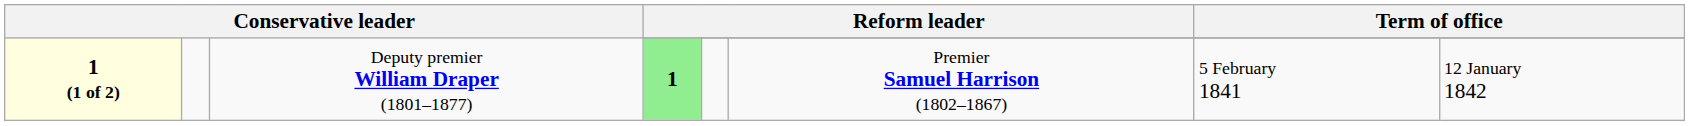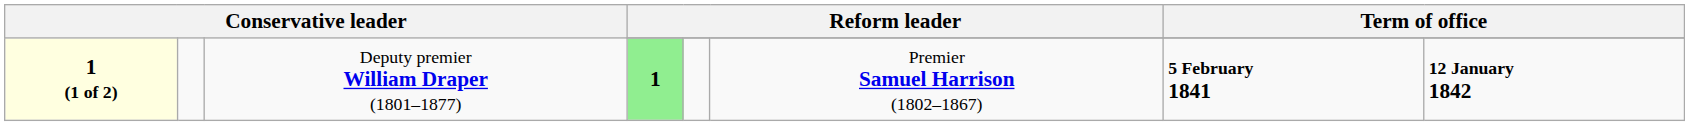(1238, 80) normal -> (1211, 79) bold
(1483, 80) normal -> (1471, 79) bold
